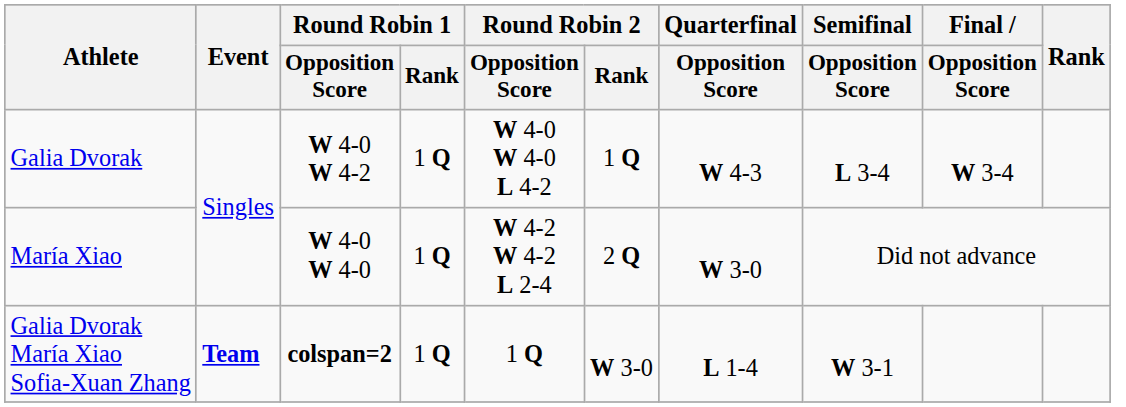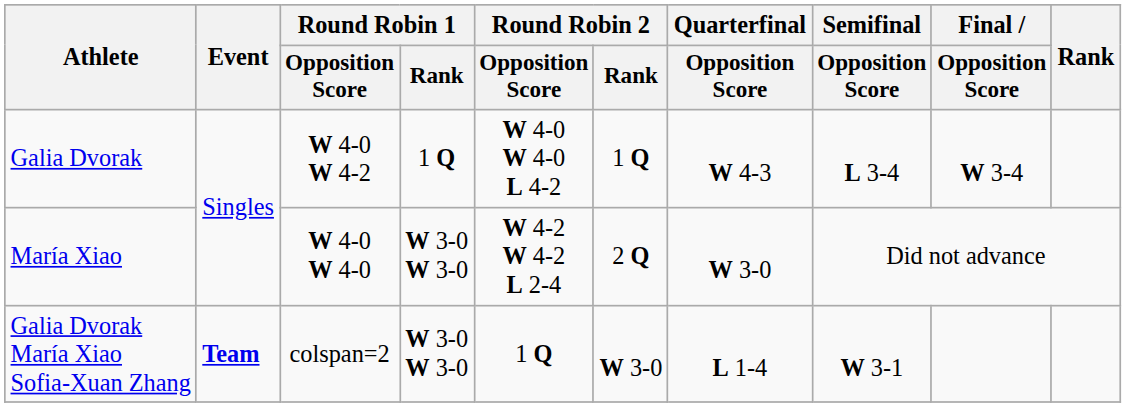(432, 256) 1 Q -> (437, 256) W 3-0 W 3-0
(340, 354) bold -> (340, 354) normal
(432, 354) 1 Q -> (437, 354) W 3-0 W 3-0
